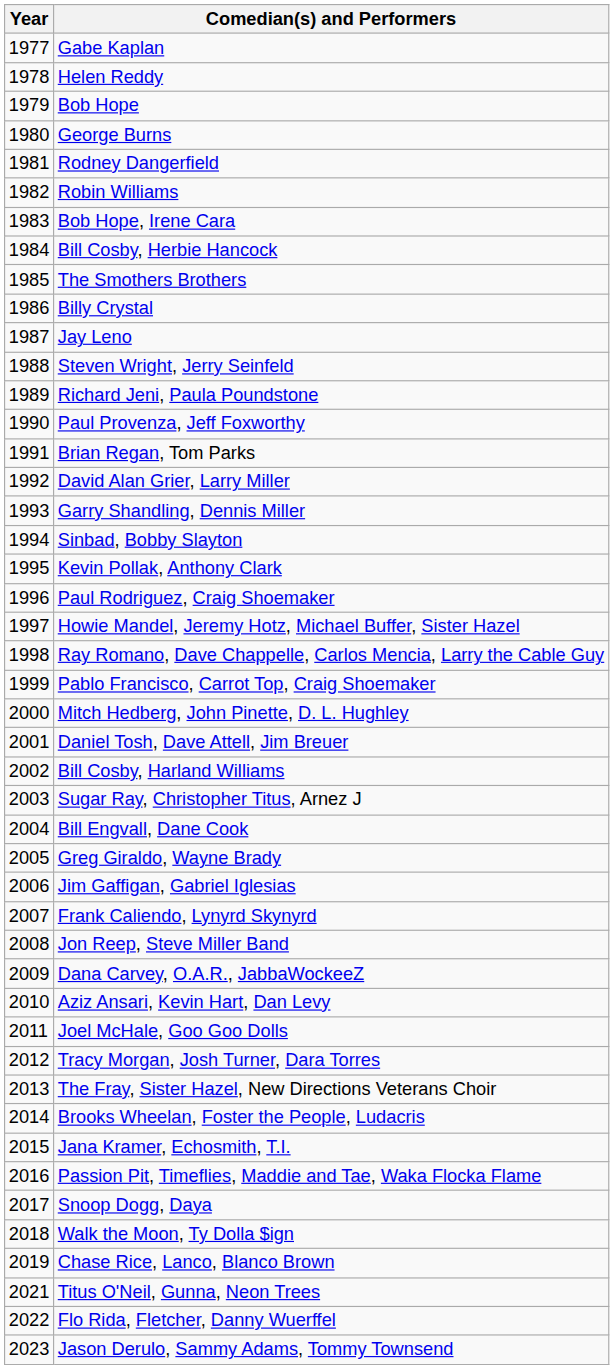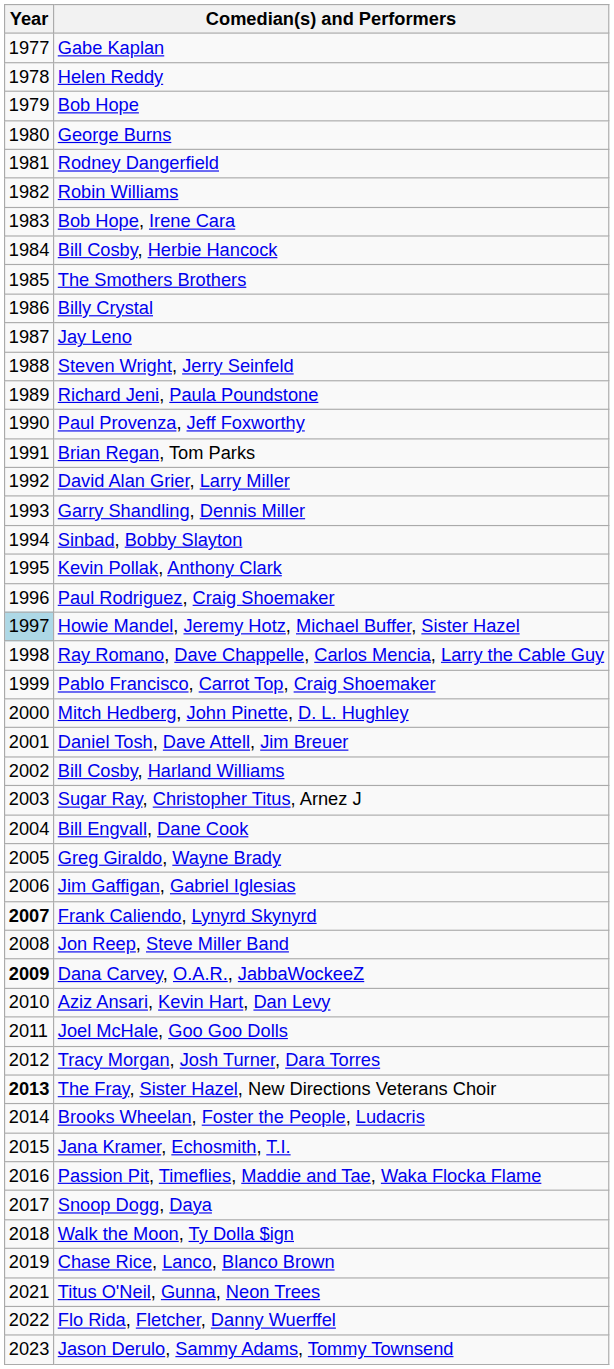(29, 626) no background -> (29, 626) lightblue background
(29, 915) normal -> (29, 915) bold
(29, 973) normal -> (29, 973) bold
(29, 1089) normal -> (29, 1089) bold
